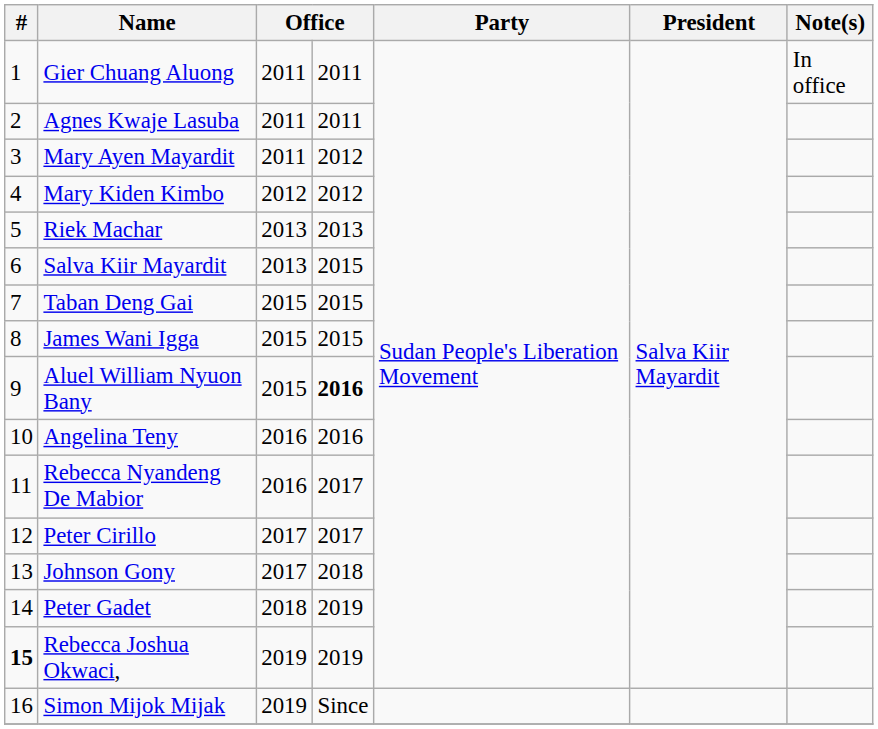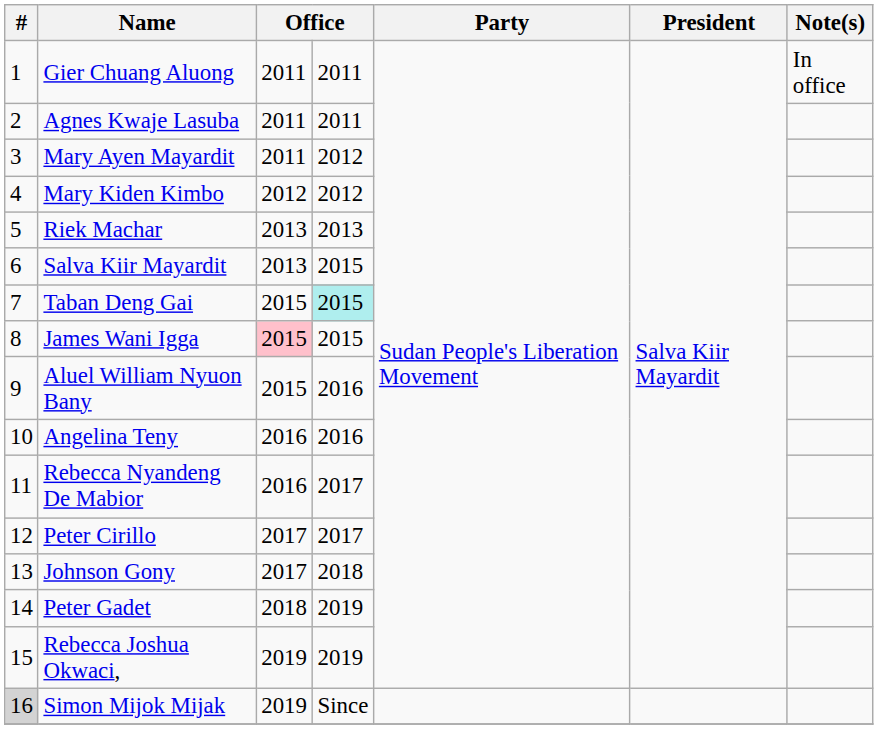(340, 302) no background -> (340, 302) paleturquoise background
(284, 338) no background -> (284, 338) pink background
(340, 387) bold -> (340, 387) normal
(21, 657) bold -> (21, 657) normal
(21, 706) no background -> (21, 706) lightgrey background
